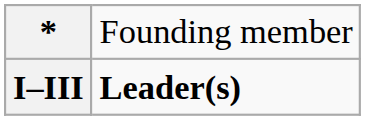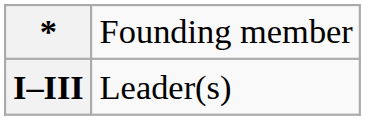(170, 86) bold -> (166, 86) normal
